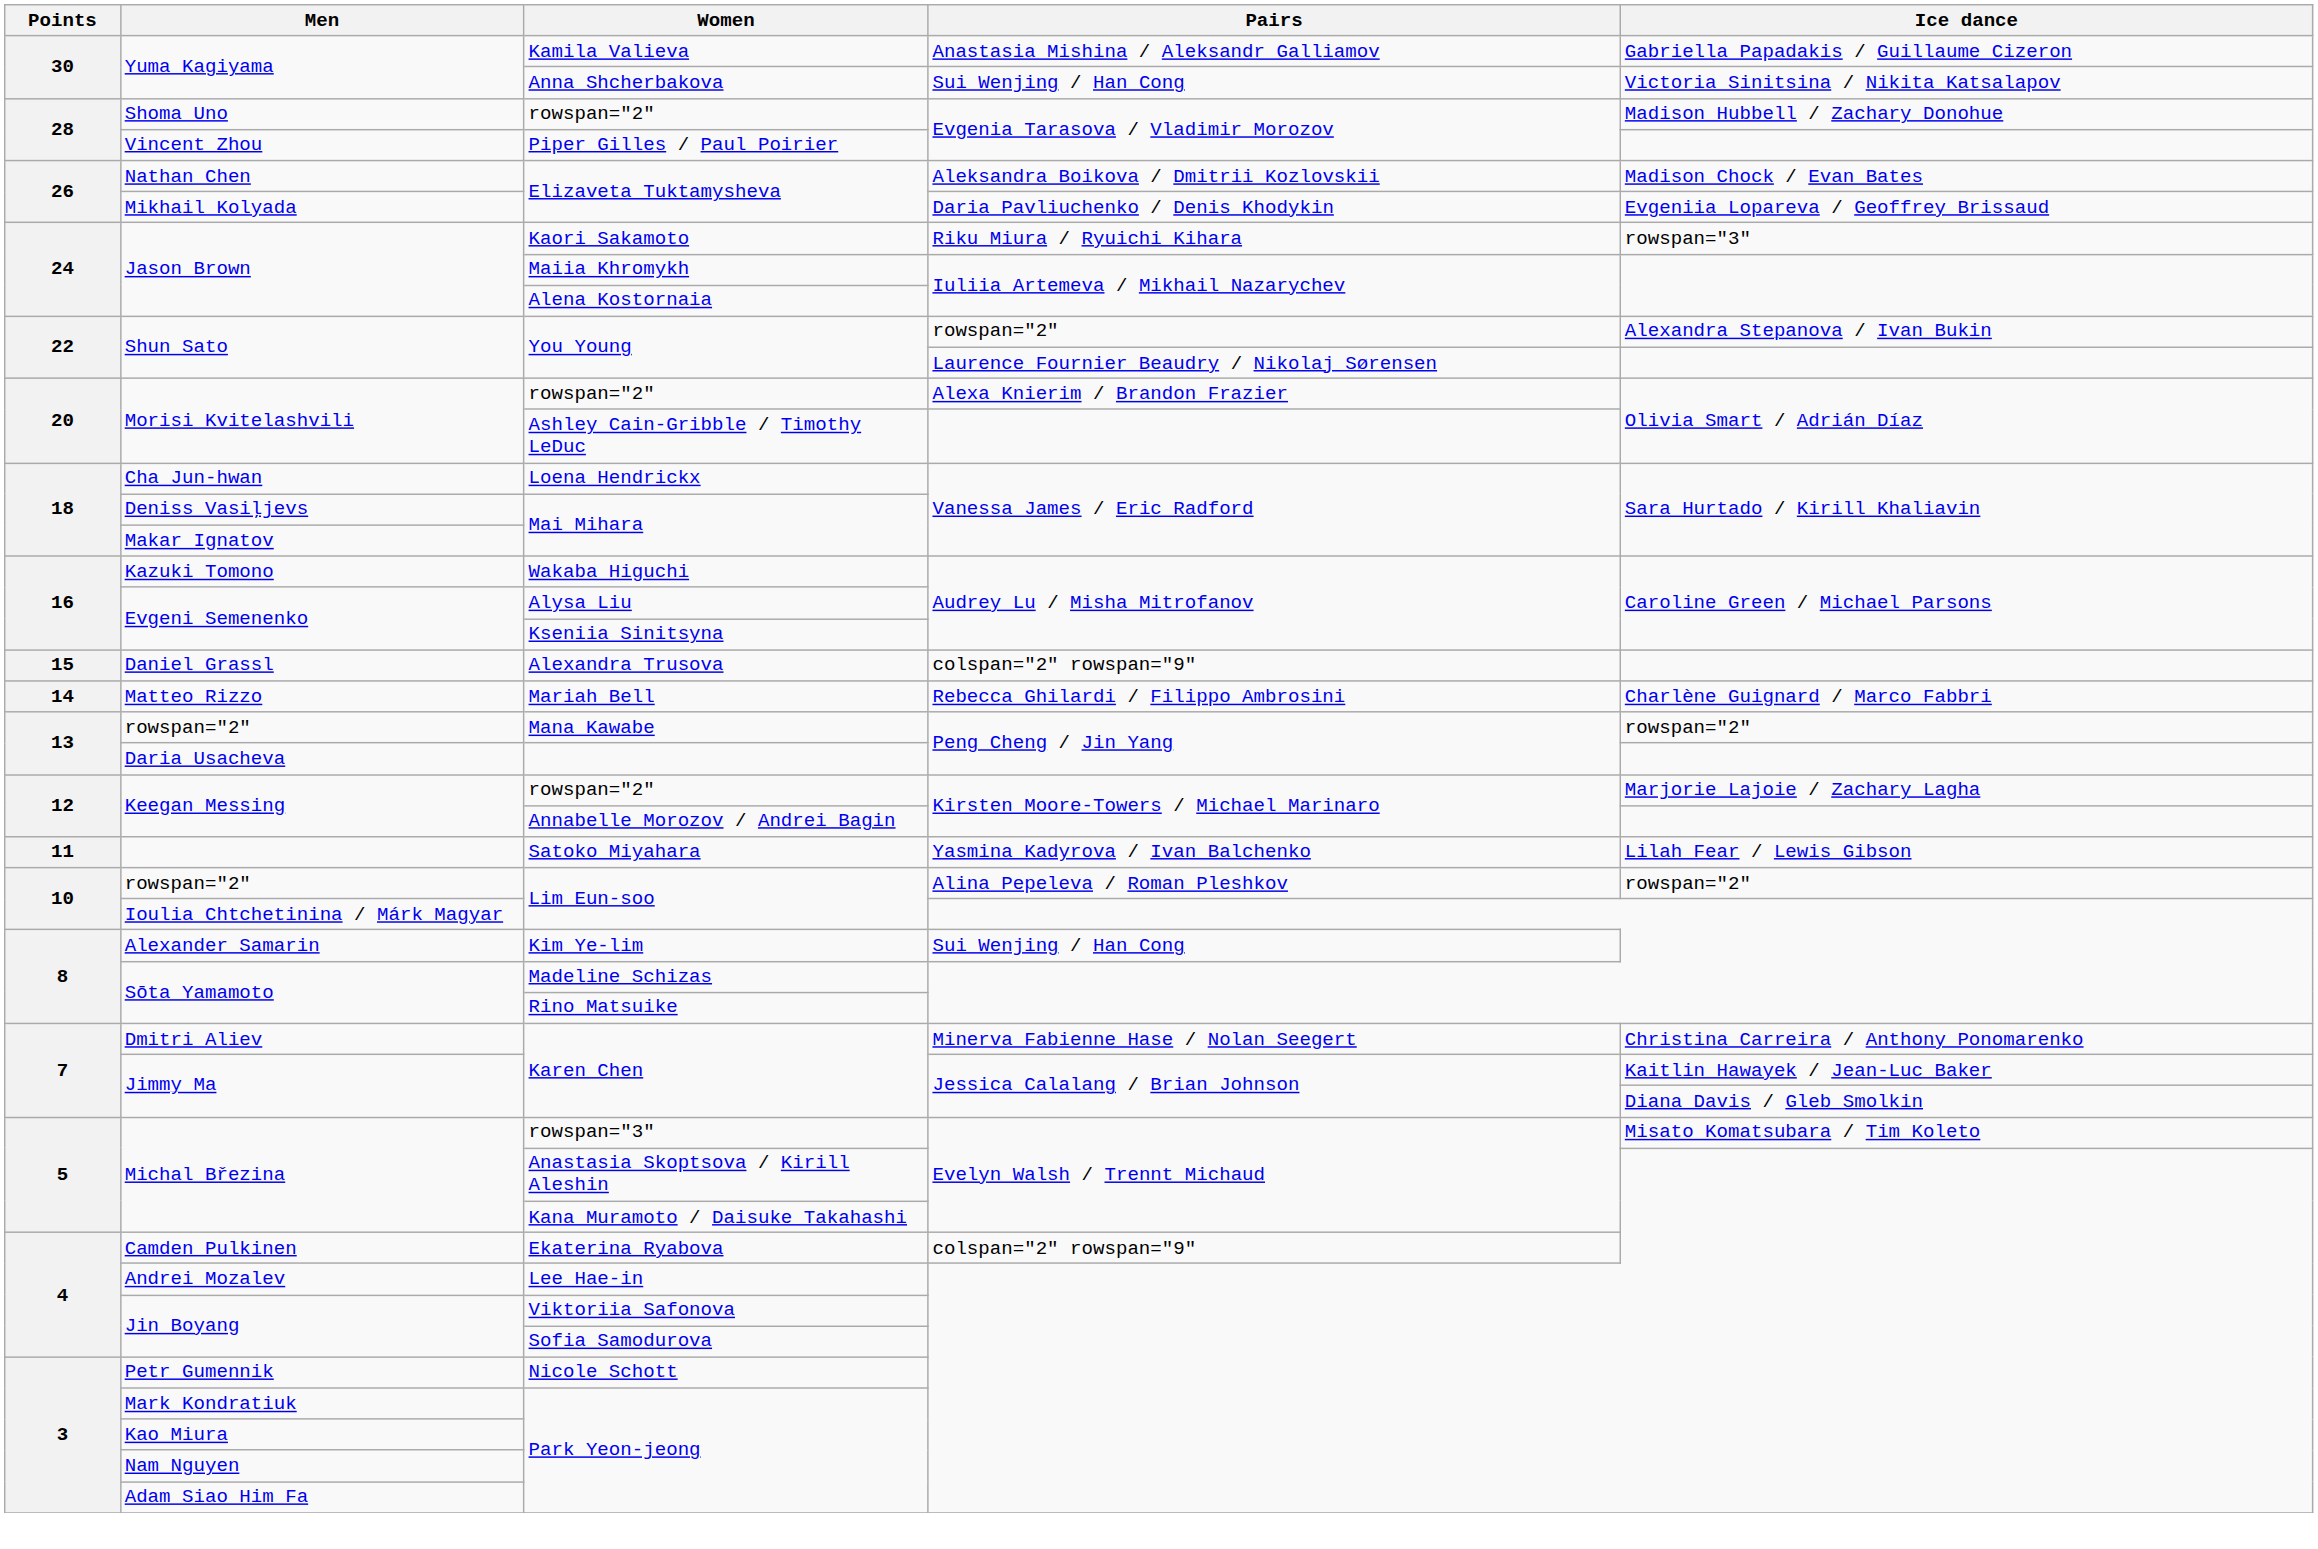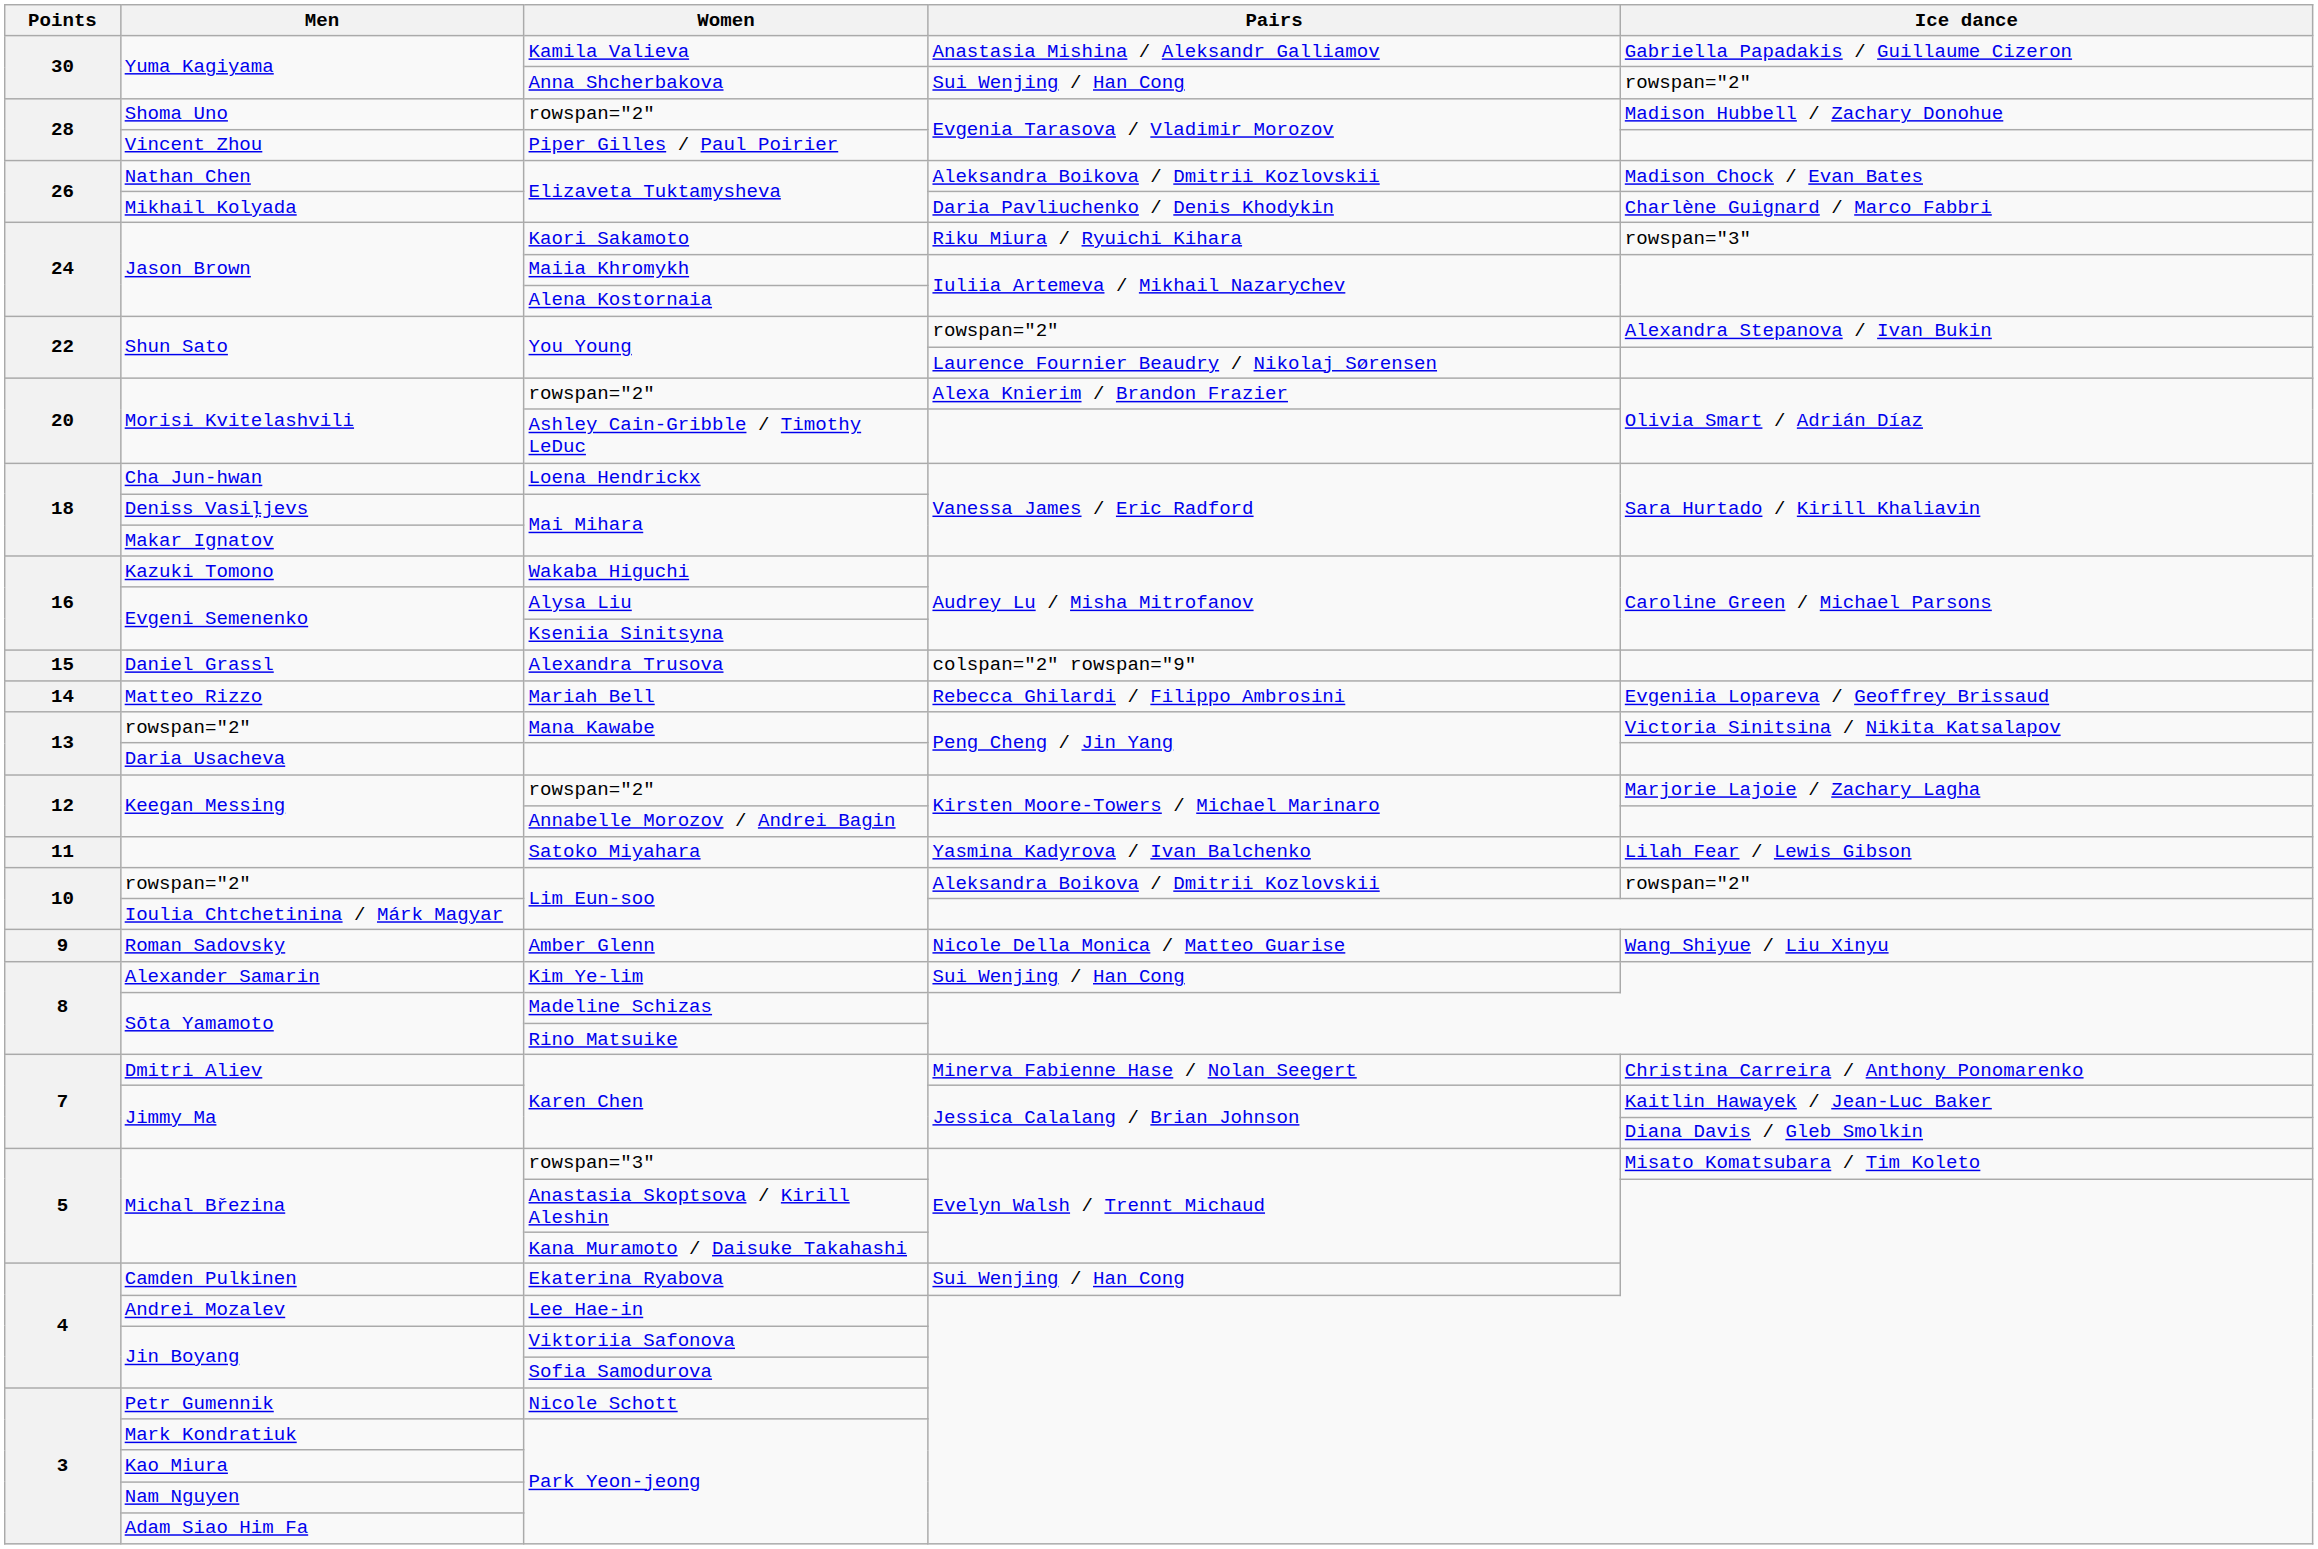(1843, 83) Victoria Sinitsina / Nikita Katsalapov -> (1688, 83) rowspan="2"
(1837, 207) Evgeniia Lopareva / Geoffrey Brissaud -> (1808, 207) Charlène Guignard / Marco Fabbri
(1808, 696) Charlène Guignard / Marco Fabbri -> (1837, 696) Evgeniia Lopareva / Geoffrey Brissaud
(1688, 728) rowspan="2" -> (1843, 728) Victoria Sinitsina / Nikita Katsalapov
(1110, 883) Alina Pepeleva / Roman Pleshkov -> (1156, 883) Aleksandra Boikova / Dmitrii Kozlovskii
+ row: (205, 946)
(1064, 1248) colspan="2" rowspan="9" -> (1059, 1279) Sui Wenjing / Han Cong
